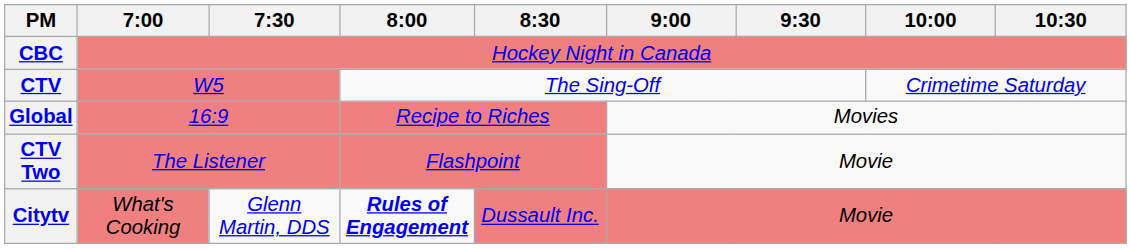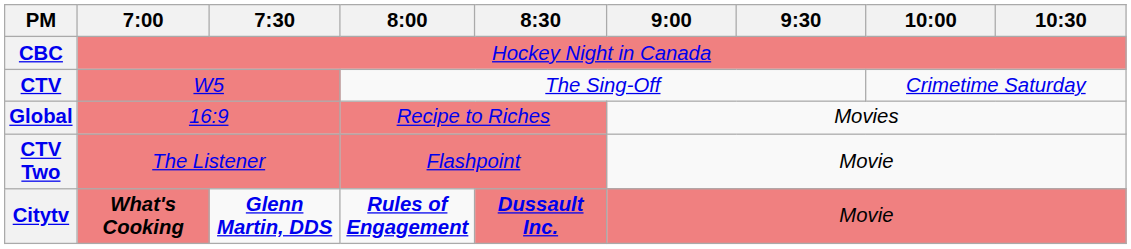(143, 216) normal -> (143, 216) bold
(274, 216) normal -> (275, 216) bold
(540, 216) normal -> (541, 216) bold
